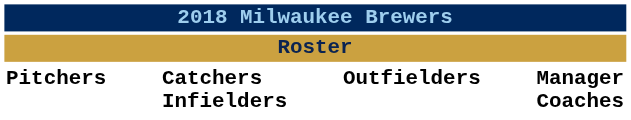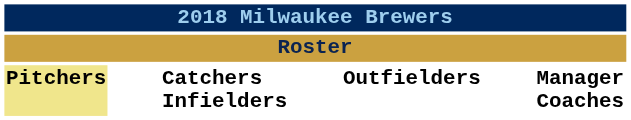(56, 79) no background -> (56, 79) khaki background
